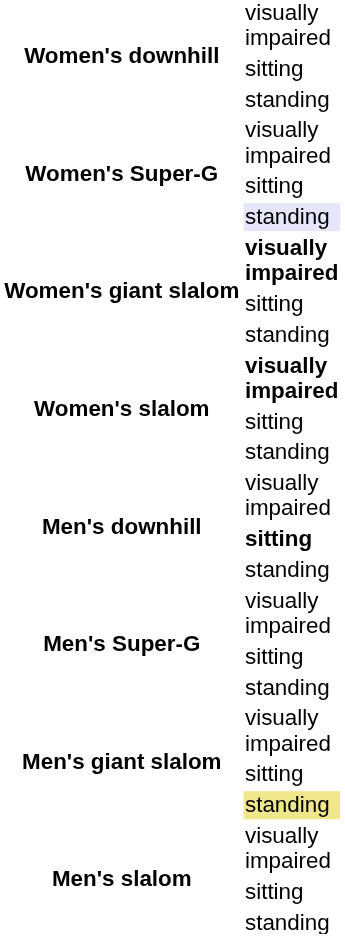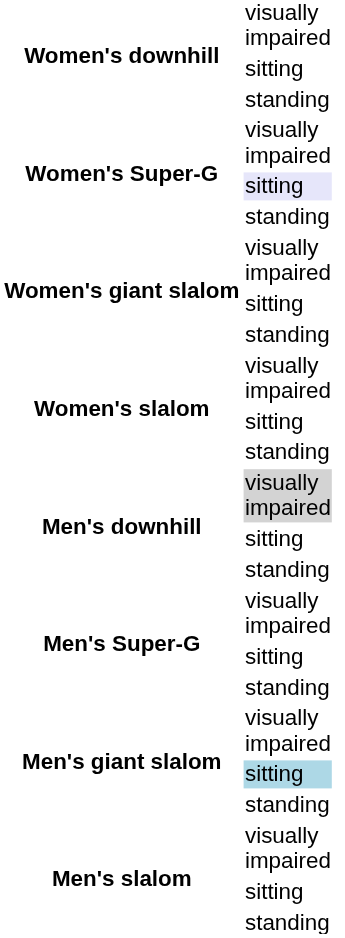(274, 186) no background -> (274, 186) lavender background
(287, 216) lavender background -> (287, 216) no background
(292, 260) bold -> (288, 260) normal
(292, 378) bold -> (288, 378) normal
(288, 495) no background -> (288, 495) lightgrey background
(279, 538) bold -> (274, 538) normal
(274, 774) no background -> (274, 774) lightblue background
(287, 804) khaki background -> (287, 804) no background
